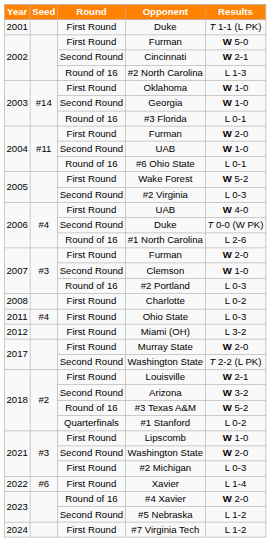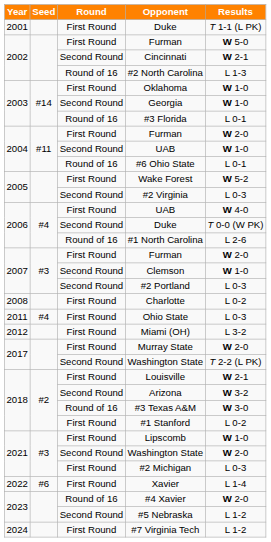(91, 286) Round of 16 -> (91, 286) Second Round
(235, 407) W 5-2 -> (235, 407) W 3-0
(91, 423) Quarterfinals -> (91, 423) First Round
